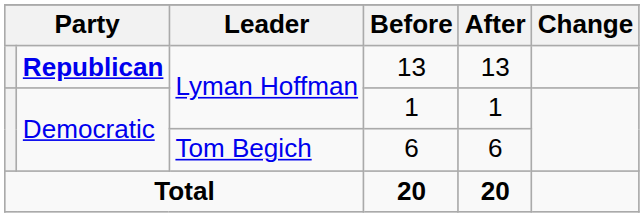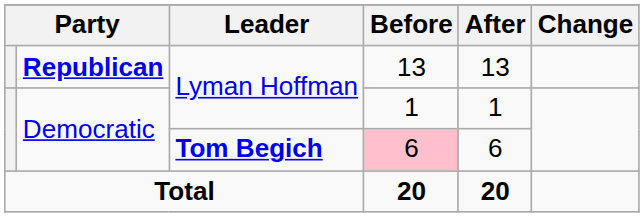(244, 149) normal -> (249, 149) bold
(411, 149) no background -> (411, 149) pink background
